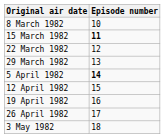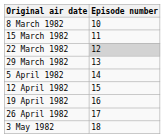(96, 37) bold -> (96, 37) normal
(96, 50) no background -> (96, 50) lightgrey background
(96, 75) bold -> (96, 75) normal
